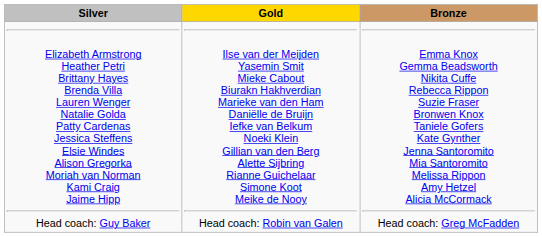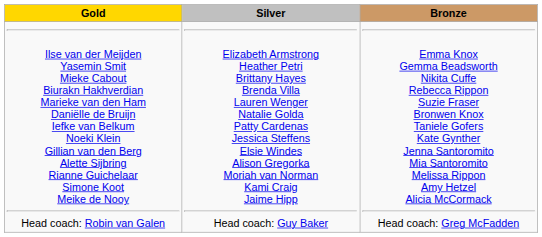columns swapped: (271, 13) <-> (93, 13)
